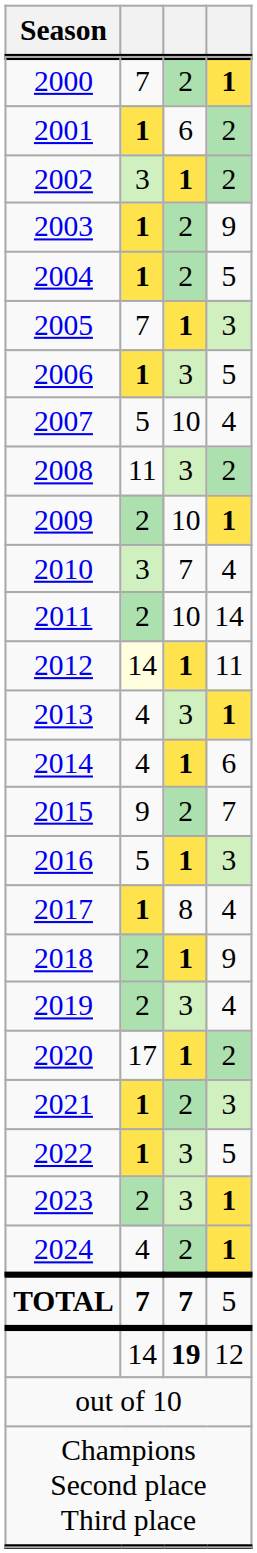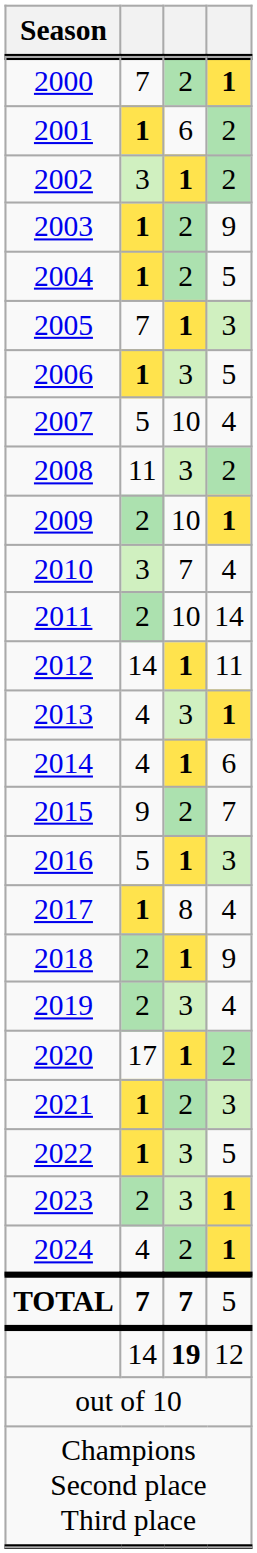(142, 665) lightyellow background -> (142, 665) no background
